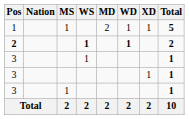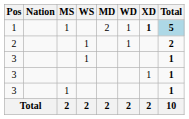(149, 28) normal -> (149, 28) bold
(171, 28) no background -> (171, 28) lightblue background
(14, 43) bold -> (14, 43) normal
(86, 43) bold -> (86, 43) normal
(128, 43) bold -> (128, 43) normal
